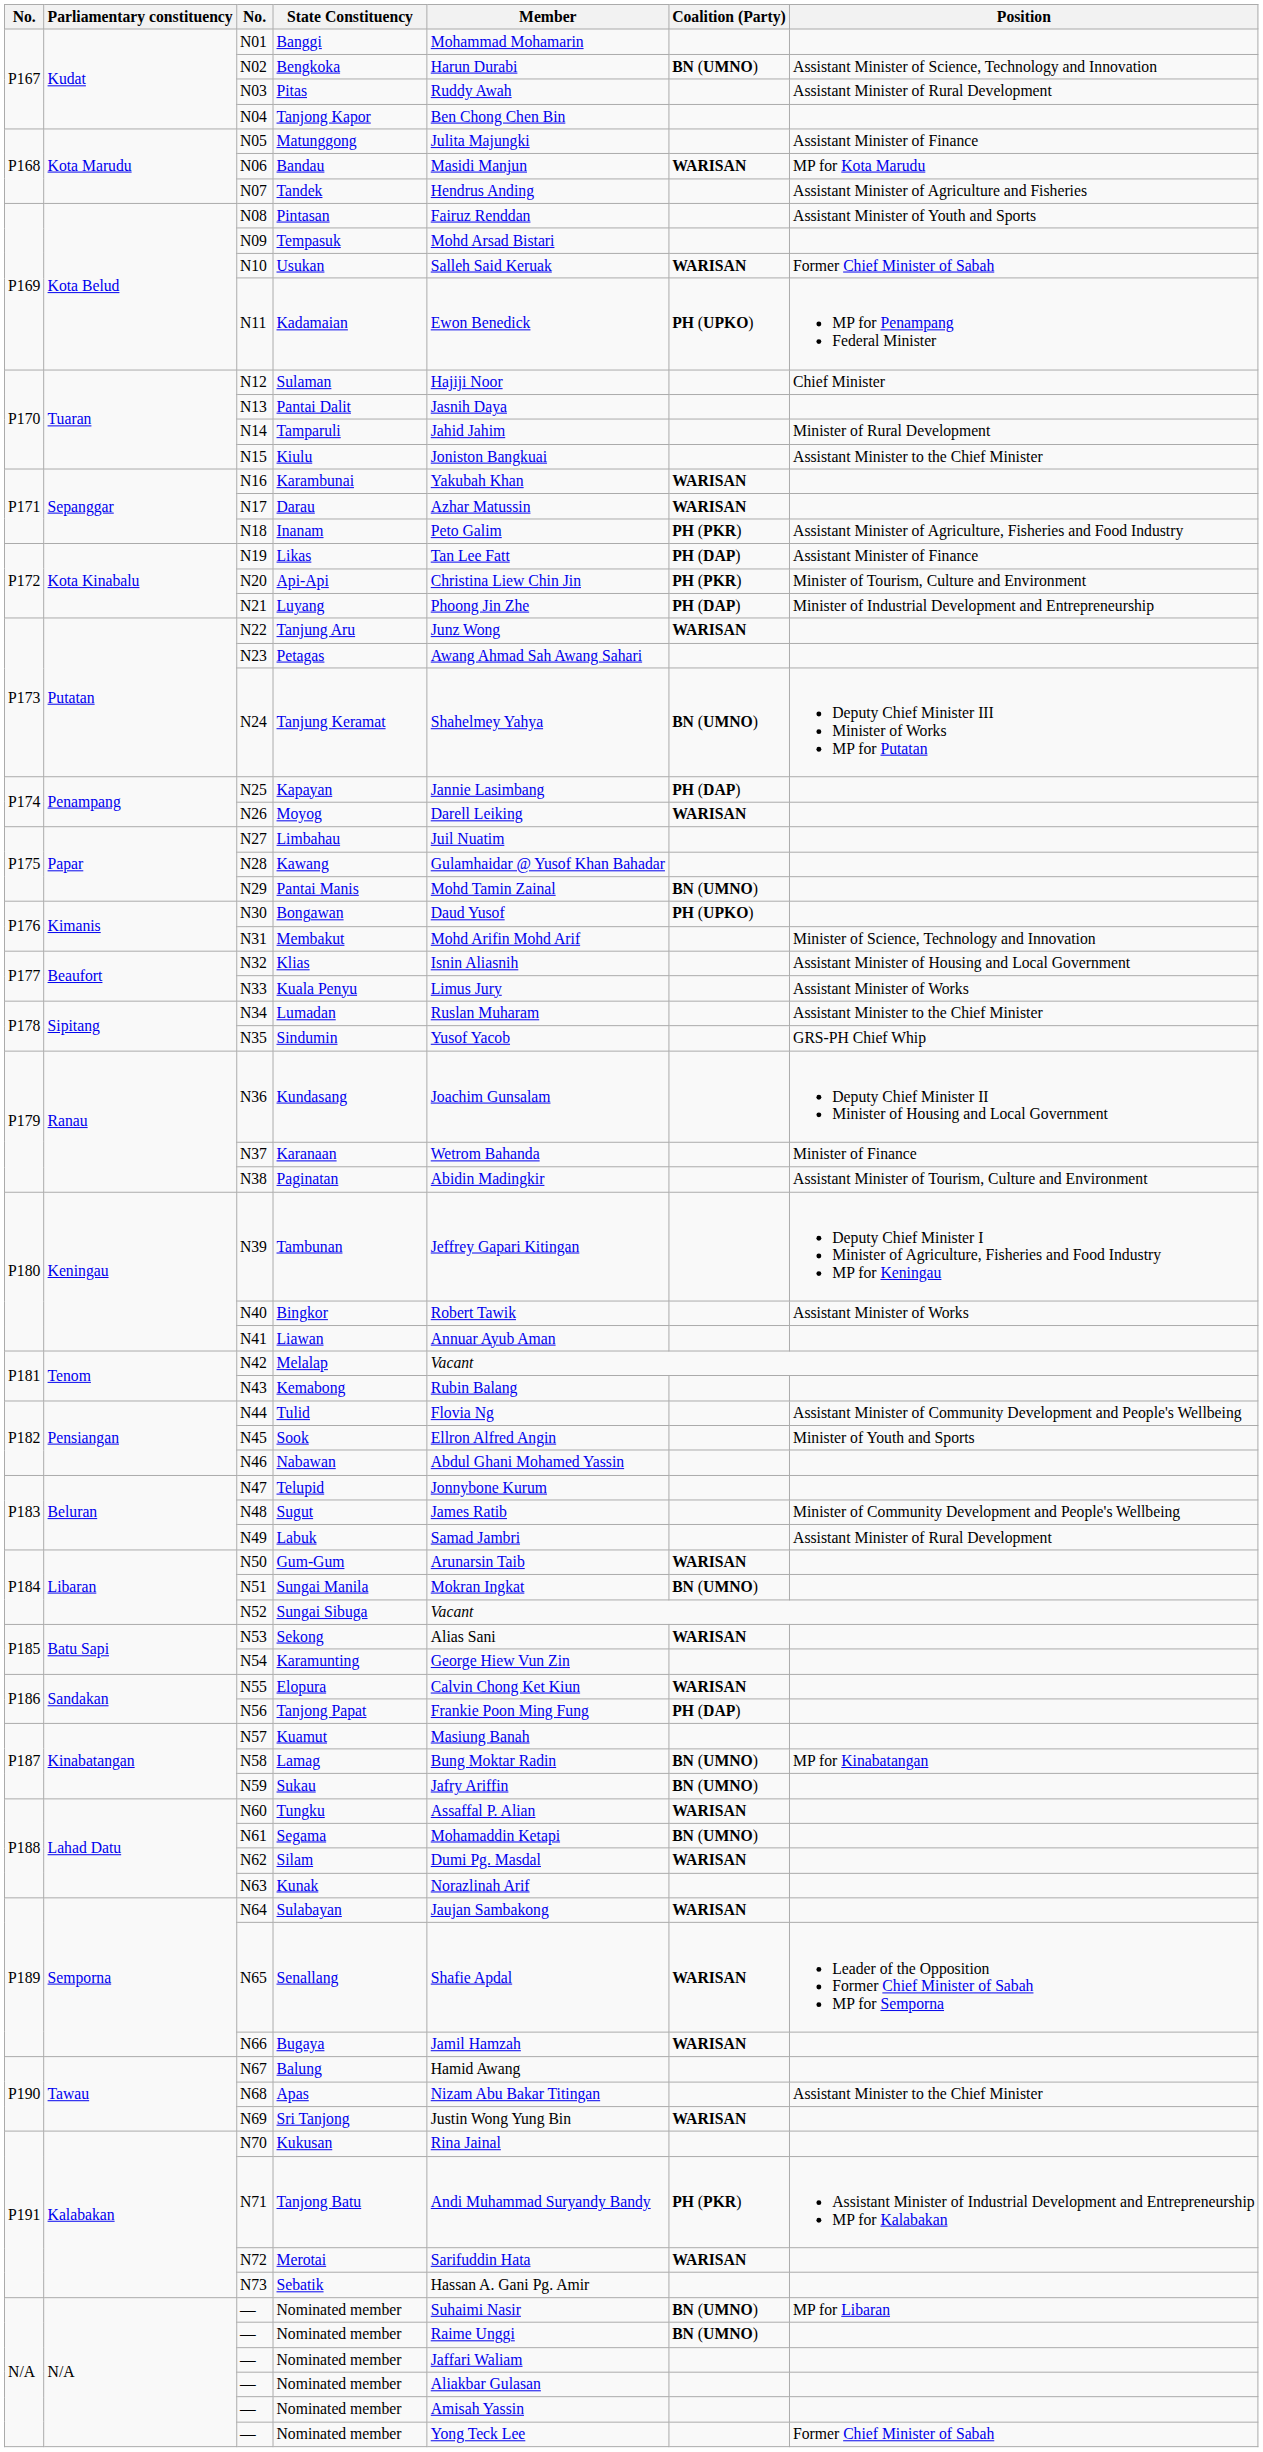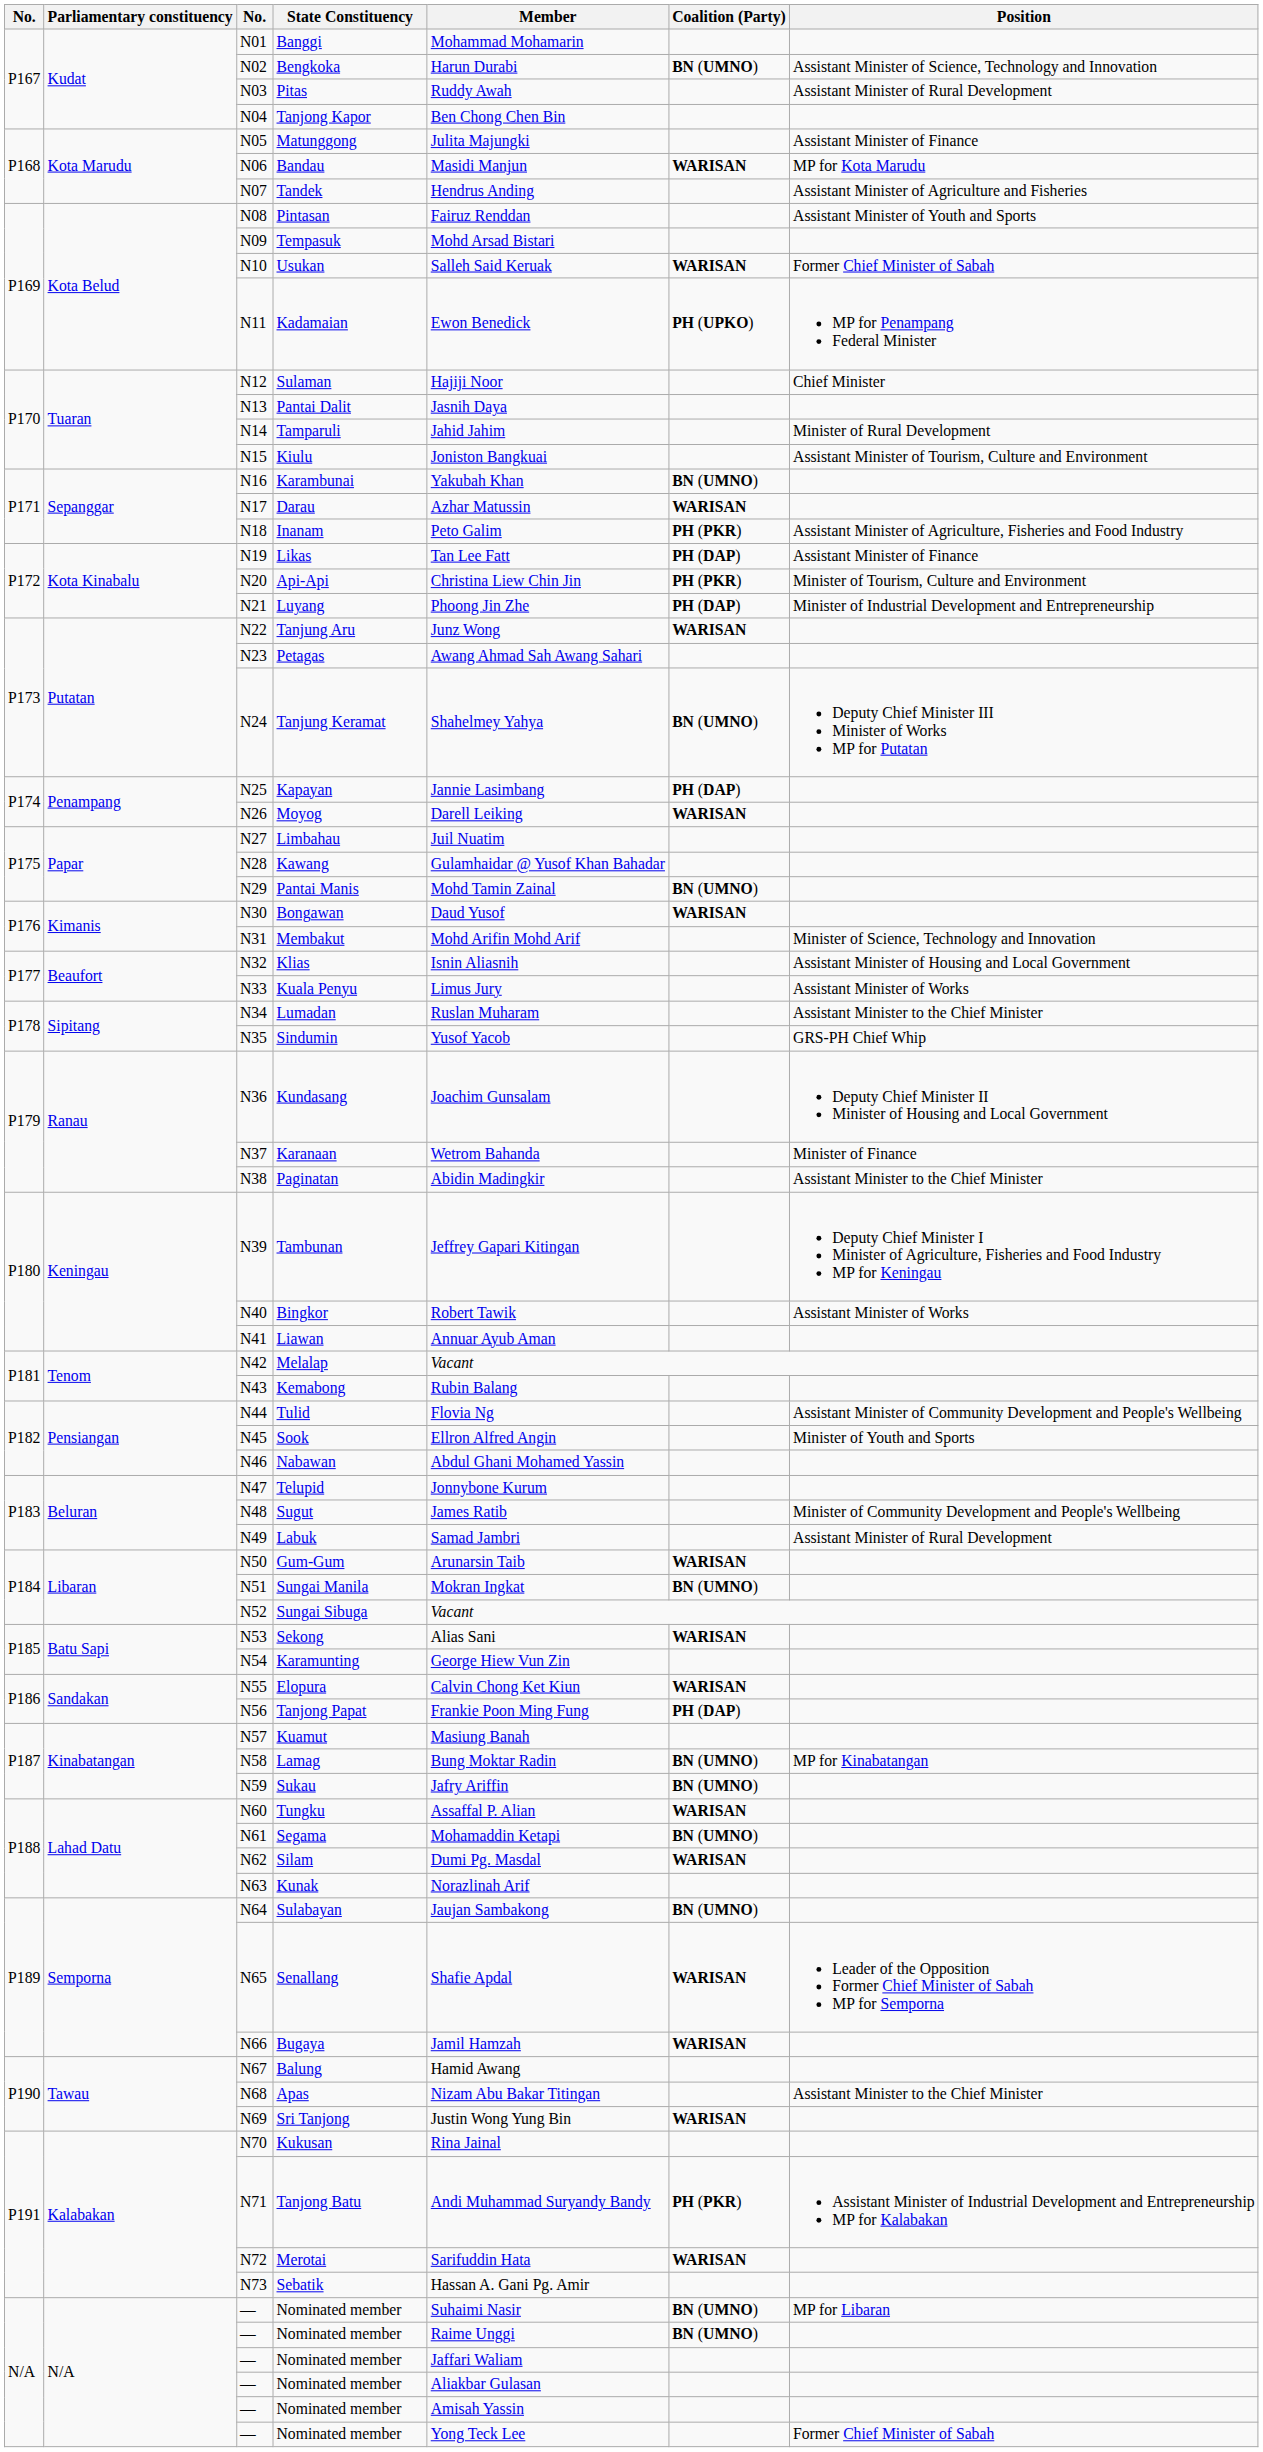(918, 456) Assistant Minister to the Chief Minister -> (970, 456) Assistant Minister of Tourism, Culture and Environment
(709, 481) WARISAN -> (715, 481) BN (UMNO)
(713, 913) PH (UPKO) -> (709, 913) WARISAN
(970, 1179) Assistant Minister of Tourism, Culture and Environment -> (918, 1179) Assistant Minister to the Chief Minister
(709, 1910) WARISAN -> (715, 1910) BN (UMNO)
